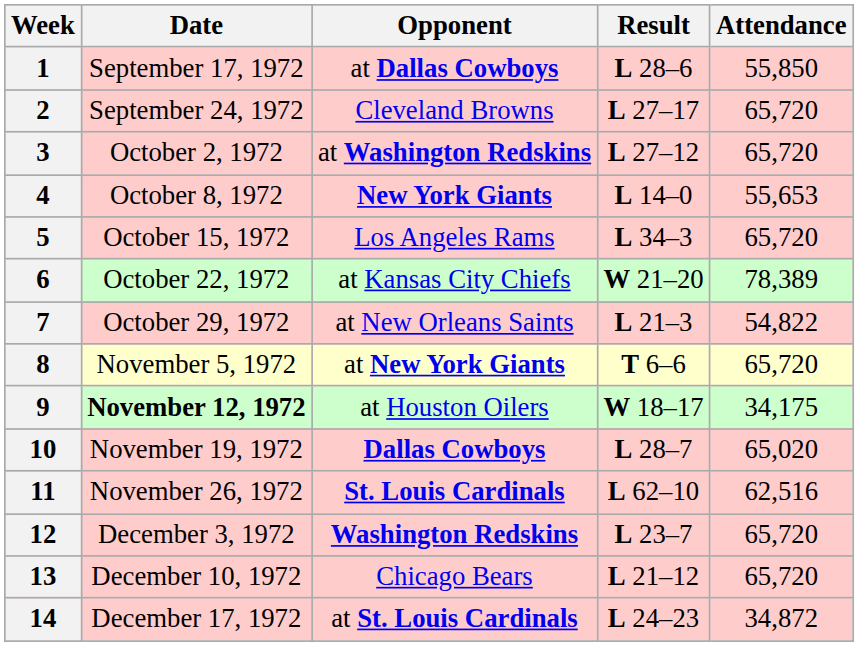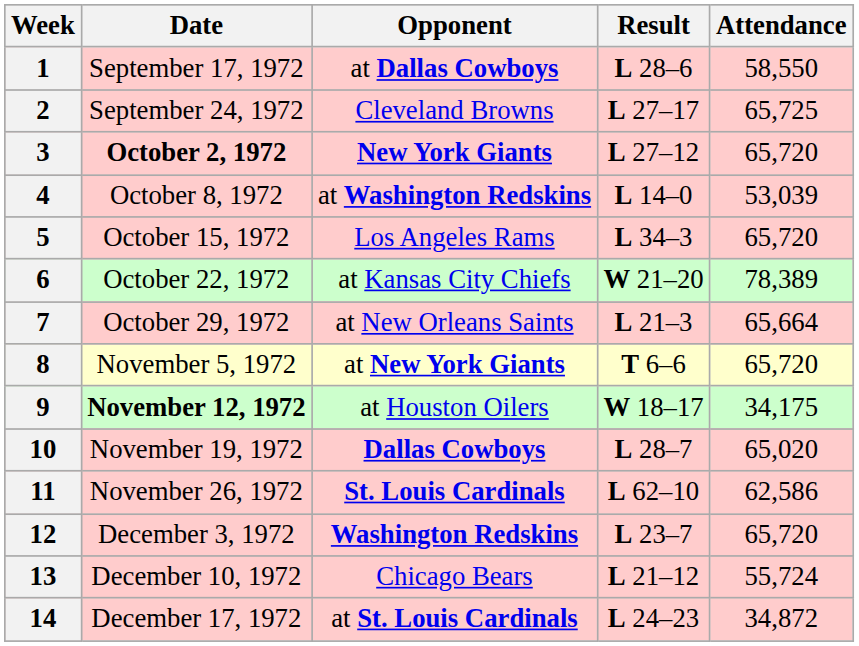(781, 68) 55,850 -> (781, 68) 58,550
(781, 110) 65,720 -> (781, 110) 65,725
(196, 152) normal -> (196, 152) bold
(454, 152) at Washington Redskins -> (454, 152) New York Giants
(454, 195) New York Giants -> (454, 195) at Washington Redskins
(781, 195) 55,653 -> (781, 195) 53,039
(781, 322) 54,822 -> (781, 322) 65,664
(781, 491) 62,516 -> (781, 491) 62,586
(781, 576) 65,720 -> (781, 576) 55,724
